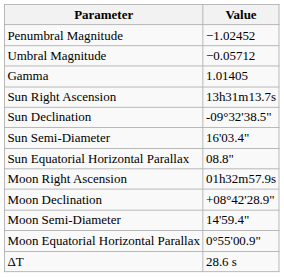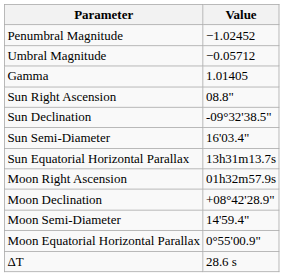(241, 96) 13h31m13.7s -> (220, 96) 08.8"
(220, 158) 08.8" -> (241, 158) 13h31m13.7s
